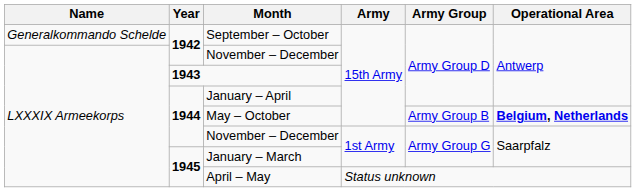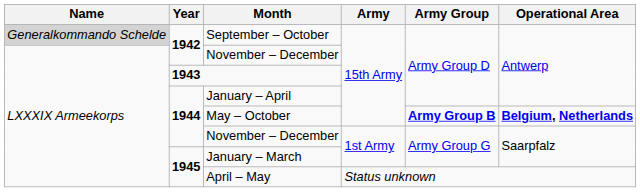(87, 34) no background -> (87, 34) lightgrey background
(449, 116) normal -> (452, 116) bold
